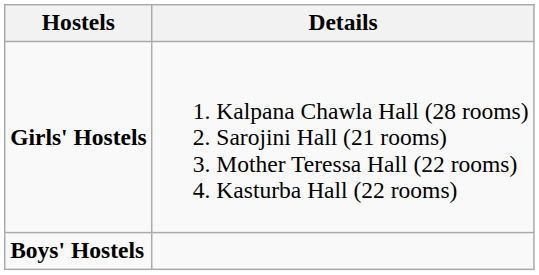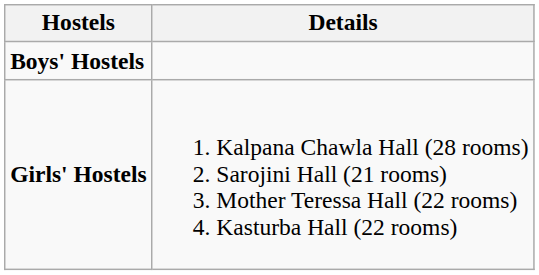rows swapped: (77, 250) <-> (78, 136)
